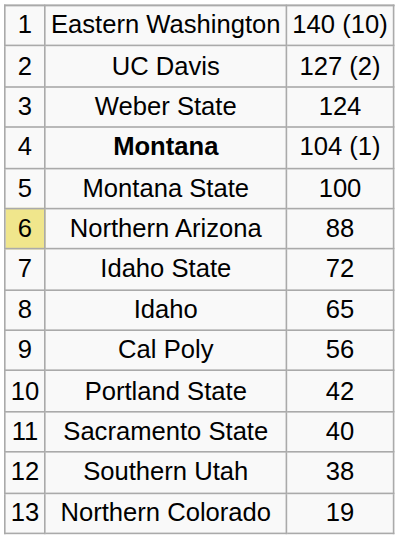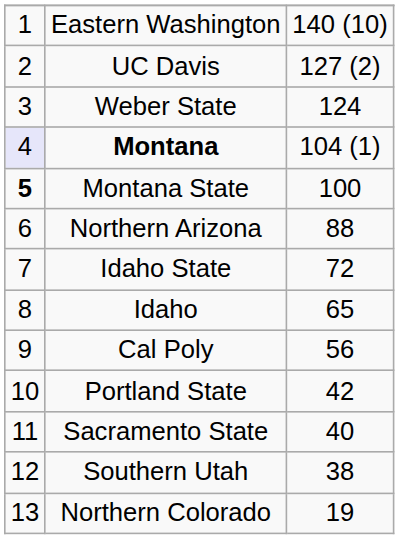(25, 147) no background -> (25, 147) lavender background
(25, 187) normal -> (25, 187) bold
(25, 228) khaki background -> (25, 228) no background
